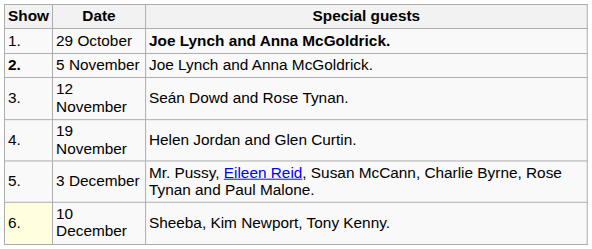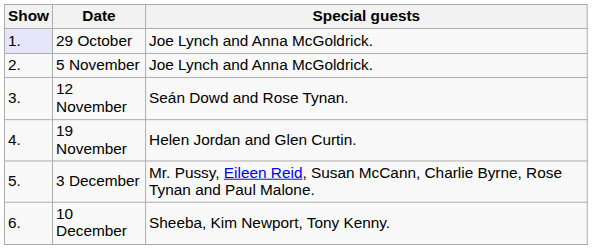(14, 41) no background -> (14, 41) lavender background
(270, 41) bold -> (261, 41) normal
(14, 65) bold -> (14, 65) normal
(14, 223) lightyellow background -> (14, 223) no background
